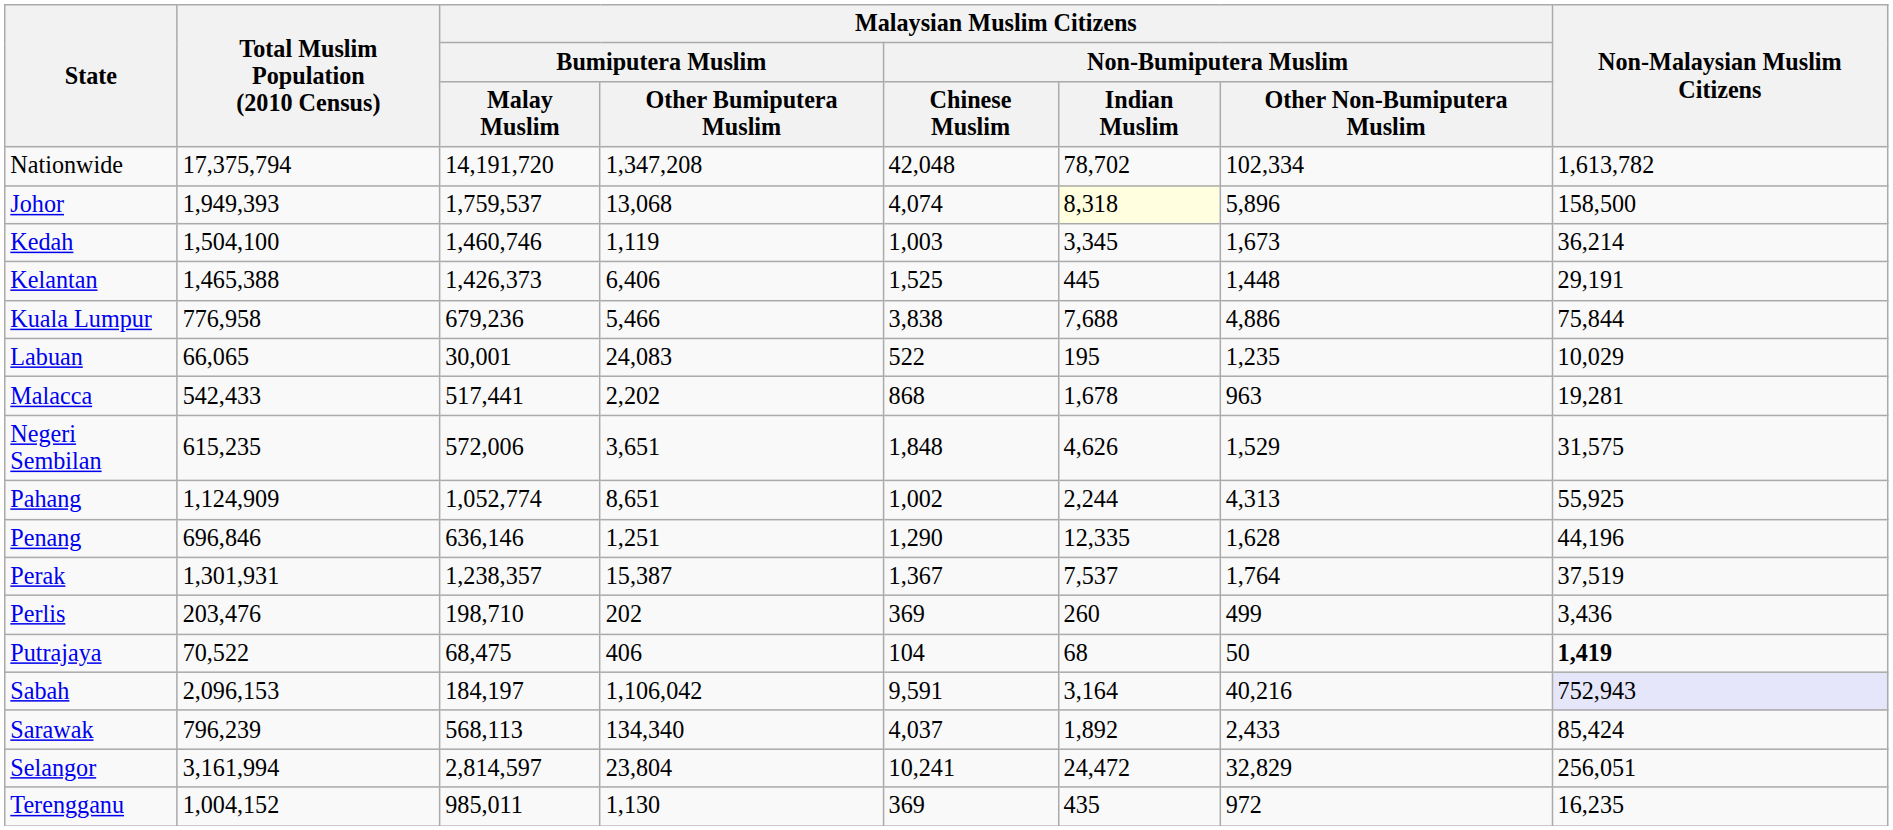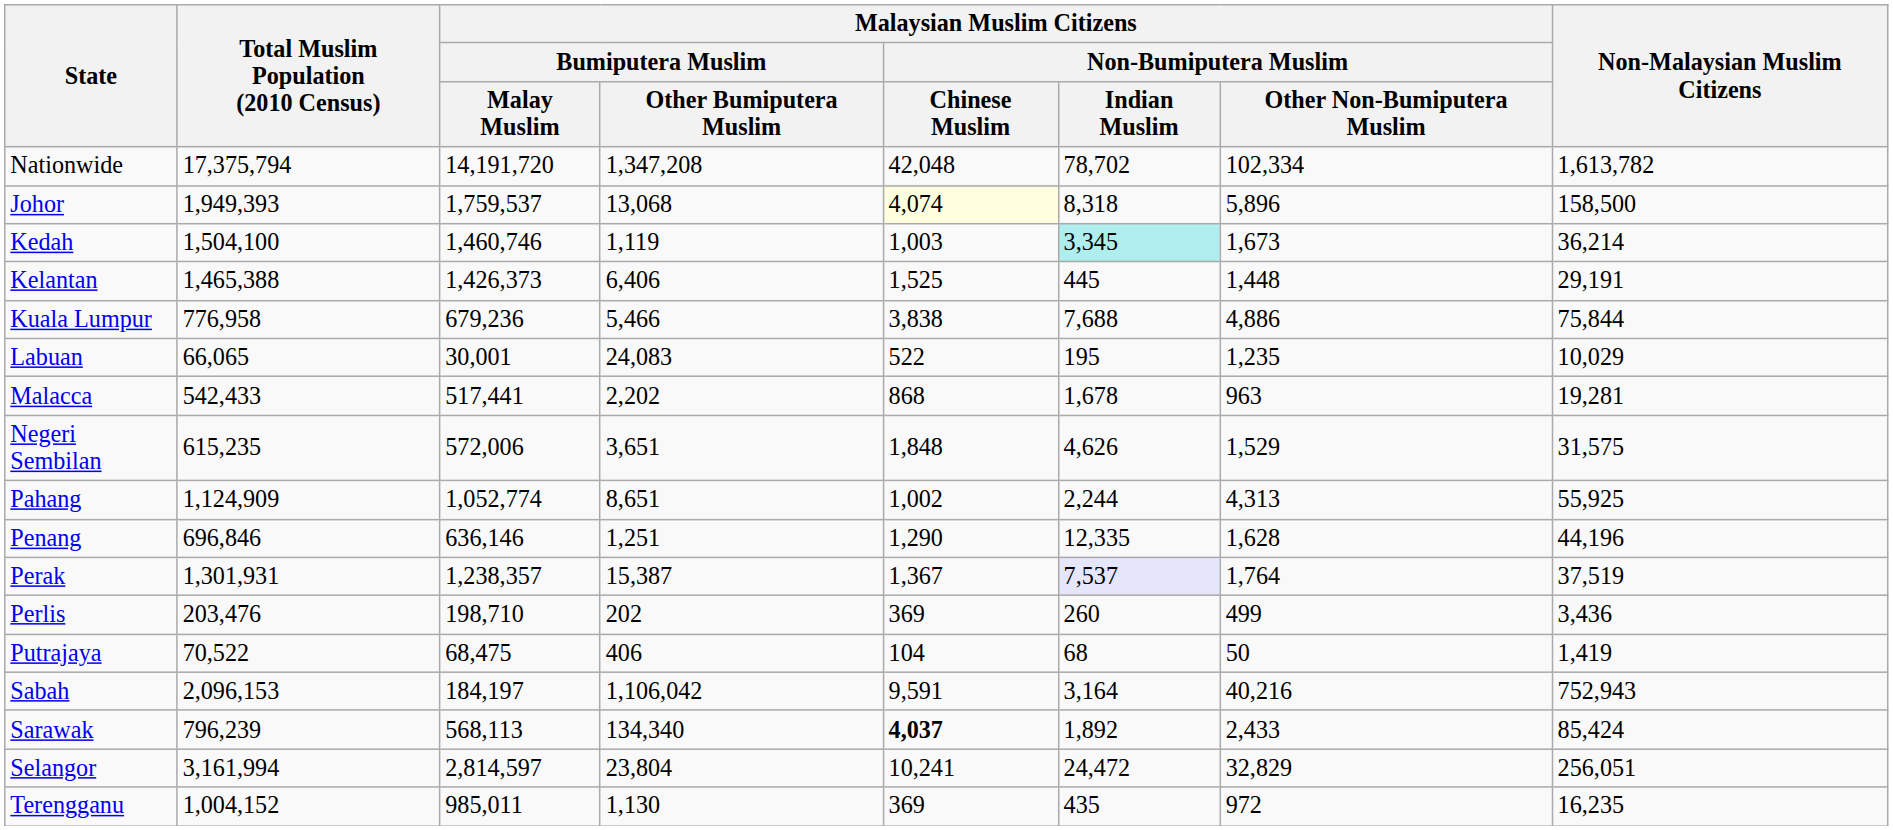(916, 204) no background -> (916, 204) lightyellow background
(1091, 204) lightyellow background -> (1091, 204) no background
(1091, 242) no background -> (1091, 242) paleturquoise background
(1091, 576) no background -> (1091, 576) lavender background
(1585, 652) bold -> (1585, 652) normal
(1597, 691) lavender background -> (1597, 691) no background
(916, 729) normal -> (916, 729) bold
